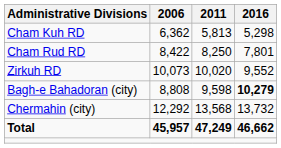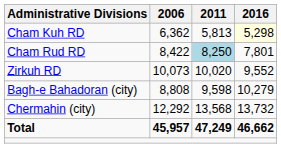(259, 33) no background -> (259, 33) lightyellow background
(217, 52) no background -> (217, 52) lightblue background
(256, 90) bold -> (256, 90) normal
